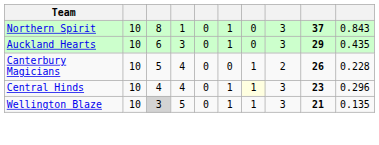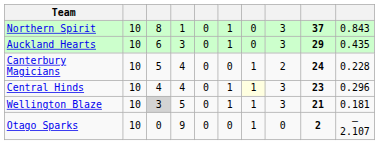(318, 66) 26 -> (318, 66) 24
(355, 104) 0.135 -> (355, 104) 0.181
+ row: (42, 126)
